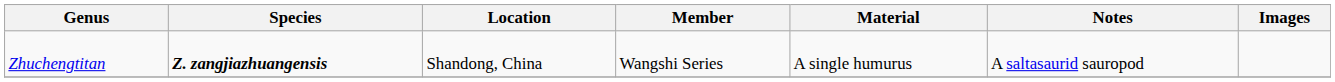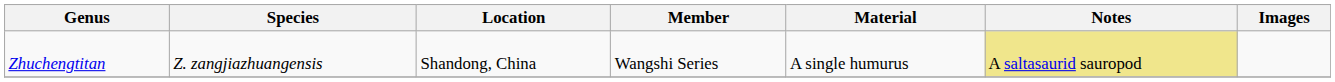(250, 63) bold -> (248, 63) normal
(1067, 63) no background -> (1065, 63) khaki background
